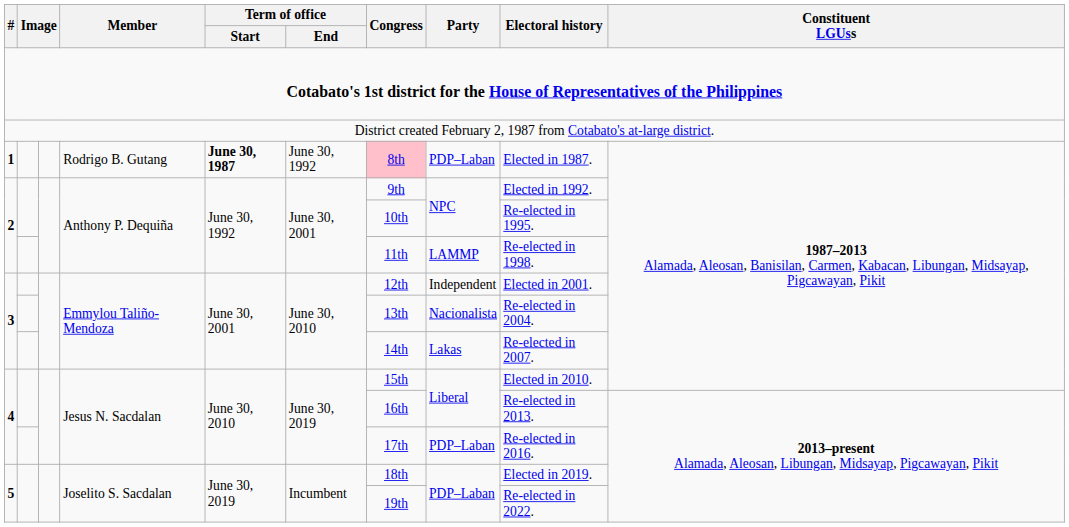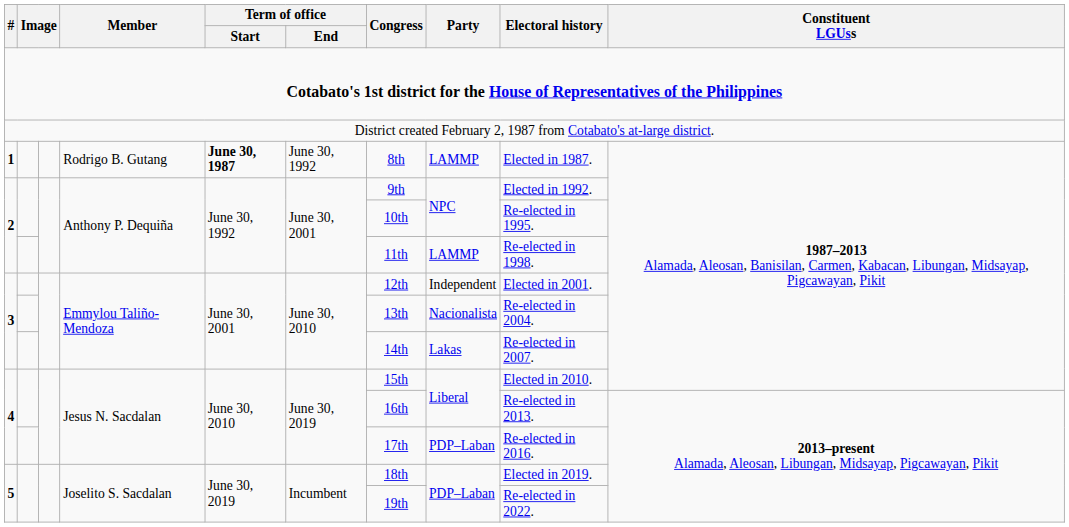(396, 159) pink background -> (396, 159) no background
(462, 159) PDP–Laban -> (454, 159) LAMMP
